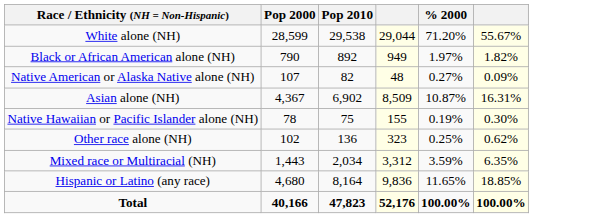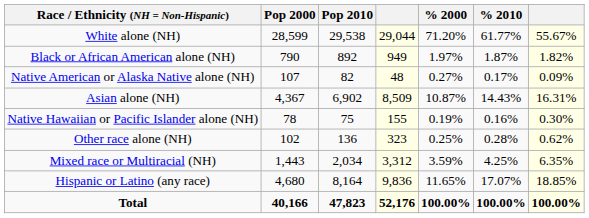+ column: (501, 14)
